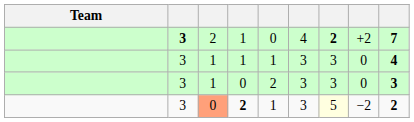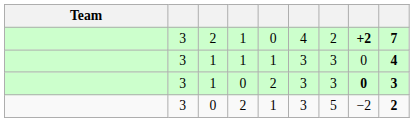(183, 38) bold -> (183, 38) normal
(334, 38) bold -> (334, 38) normal
(364, 38) normal -> (364, 38) bold
(364, 83) normal -> (364, 83) bold
(213, 106) lightsalmon background -> (213, 106) no background
(243, 106) bold -> (243, 106) normal
(334, 106) lightyellow background -> (334, 106) no background
